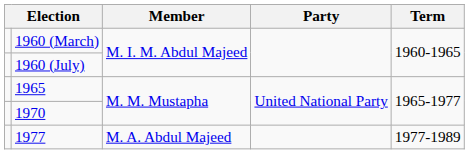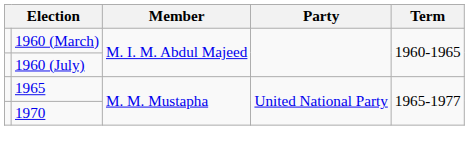- row: (30, 137)
